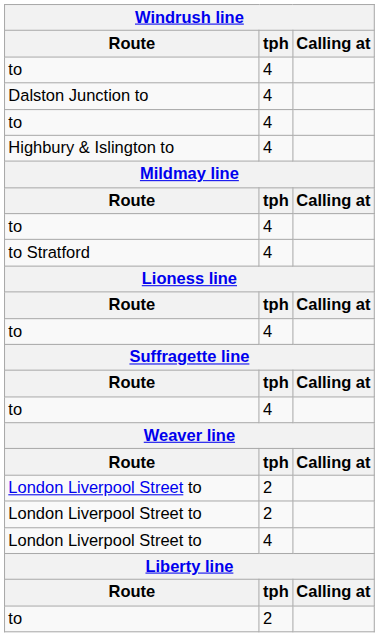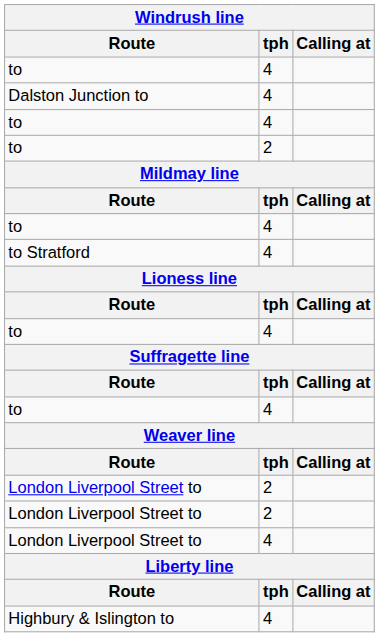rows swapped: (91, 148) <-> (15, 618)
